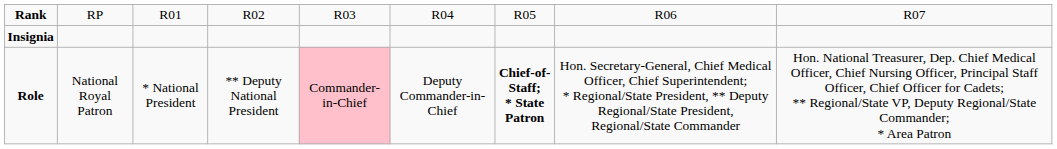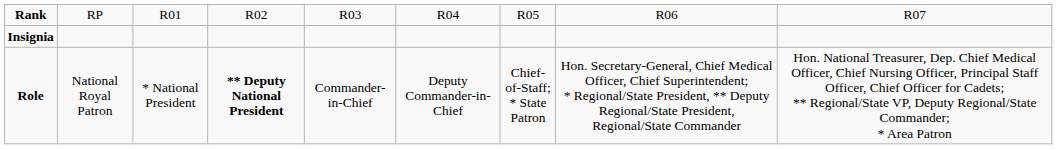(254, 95) normal -> (256, 95) bold
(345, 95) pink background -> (350, 95) no background
(525, 95) bold -> (528, 95) normal
